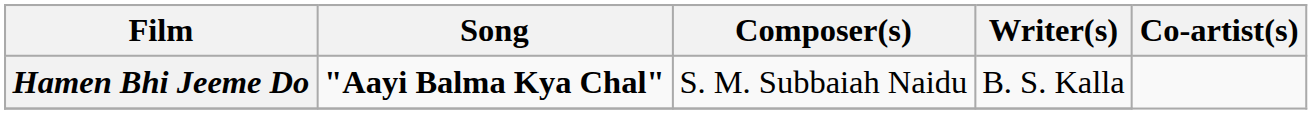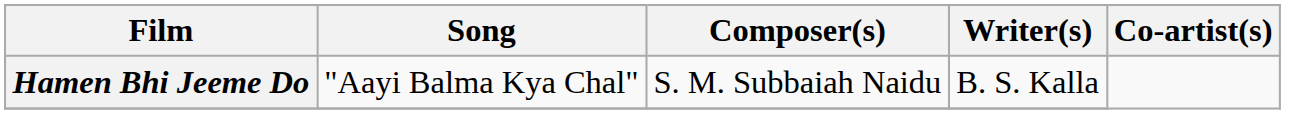(494, 81) bold -> (481, 81) normal
